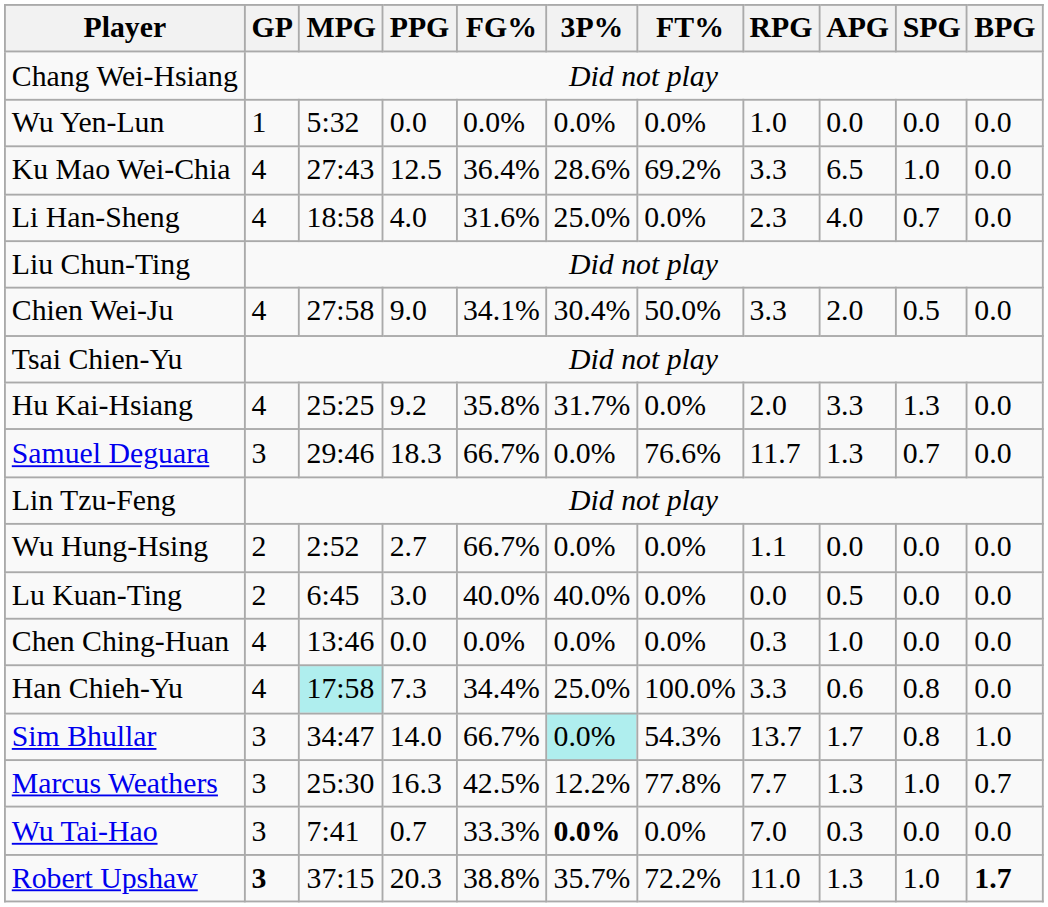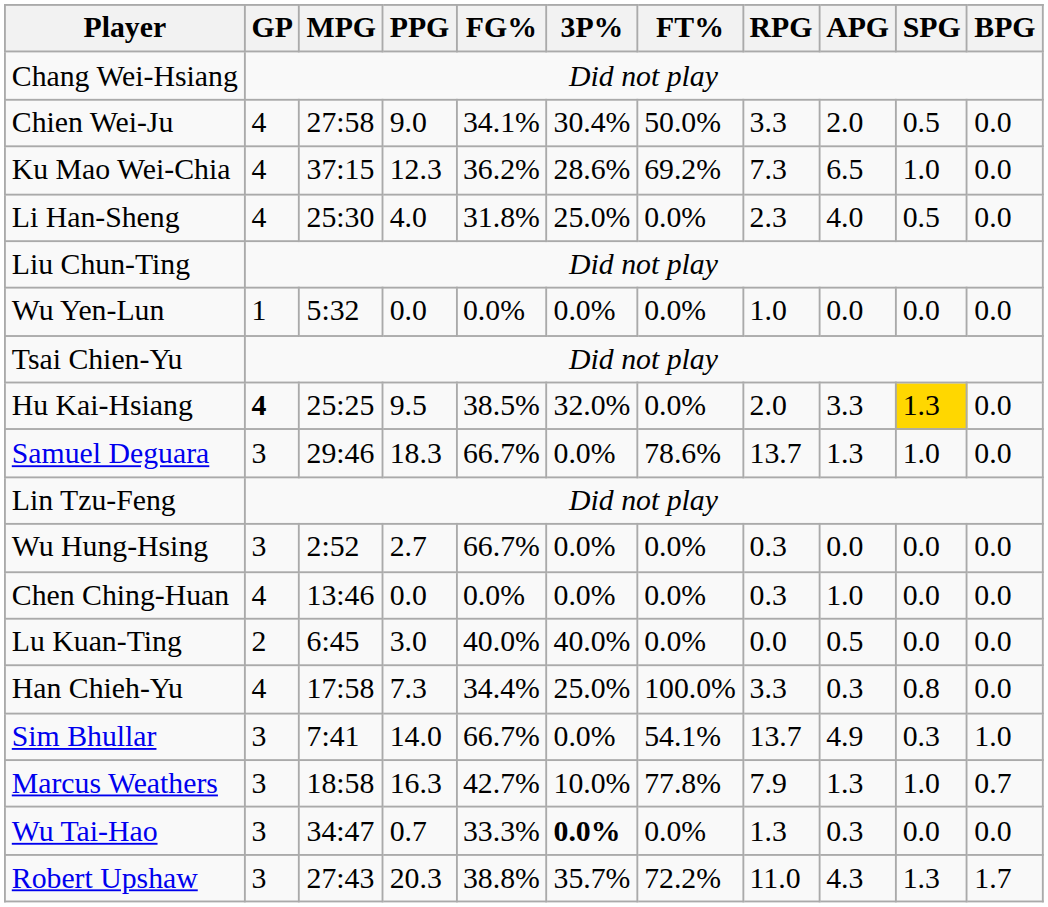rows swapped: (93, 311) <-> (88, 122)
(340, 169) 27:43 -> (340, 169) 37:15
(416, 169) 12.5 -> (416, 169) 12.3
(501, 169) 36.4% -> (501, 169) 36.2%
(768, 169) 3.3 -> (768, 169) 7.3
(340, 216) 18:58 -> (340, 216) 25:30
(501, 216) 31.6% -> (501, 216) 31.8%
(921, 216) 0.7 -> (921, 216) 0.5
(259, 405) normal -> (259, 405) bold
(408, 405) 9.2 -> (408, 405) 9.5
(501, 405) 35.8% -> (501, 405) 38.5%
(592, 405) 31.7% -> (592, 405) 32.0%
(921, 405) no background -> (921, 405) gold background
(683, 452) 76.6% -> (683, 452) 78.6%
(775, 452) 11.7 -> (776, 452) 13.7
(921, 452) 0.7 -> (921, 452) 1.0
(259, 547) 2 -> (259, 547) 3
(768, 547) 1.1 -> (768, 547) 0.3
rows swapped: (97, 594) <-> (120, 641)
(340, 688) paleturquoise background -> (340, 688) no background
(845, 688) 0.6 -> (845, 688) 0.3
(340, 736) 34:47 -> (333, 736) 7:41
(585, 736) paleturquoise background -> (585, 736) no background
(683, 736) 54.3% -> (683, 736) 54.1%
(845, 736) 1.7 -> (845, 736) 4.9
(921, 736) 0.8 -> (921, 736) 0.3
(340, 783) 25:30 -> (340, 783) 18:58
(501, 783) 42.5% -> (501, 783) 42.7%
(592, 783) 12.2% -> (592, 783) 10.0%
(768, 783) 7.7 -> (768, 783) 7.9
(333, 830) 7:41 -> (340, 830) 34:47
(768, 830) 7.0 -> (768, 830) 1.3
(259, 877) bold -> (259, 877) normal
(340, 877) 37:15 -> (340, 877) 27:43
(845, 877) 1.3 -> (845, 877) 4.3
(921, 877) 1.0 -> (921, 877) 1.3
(993, 877) bold -> (993, 877) normal
